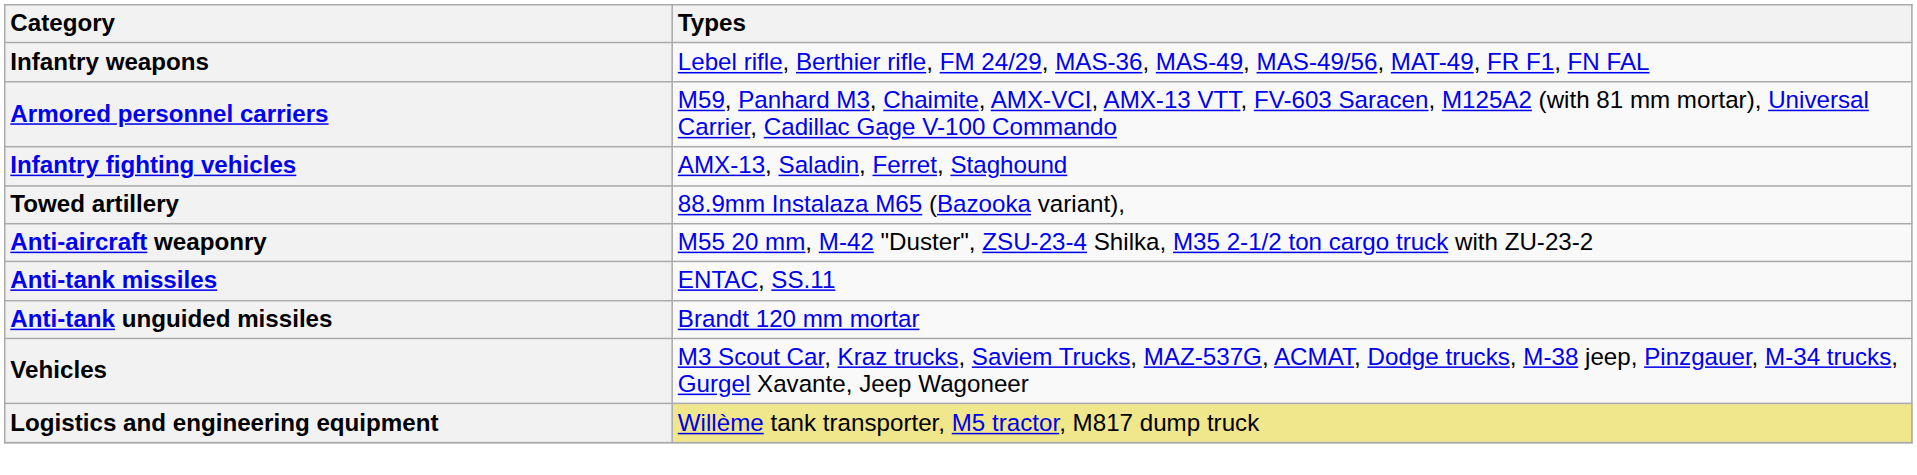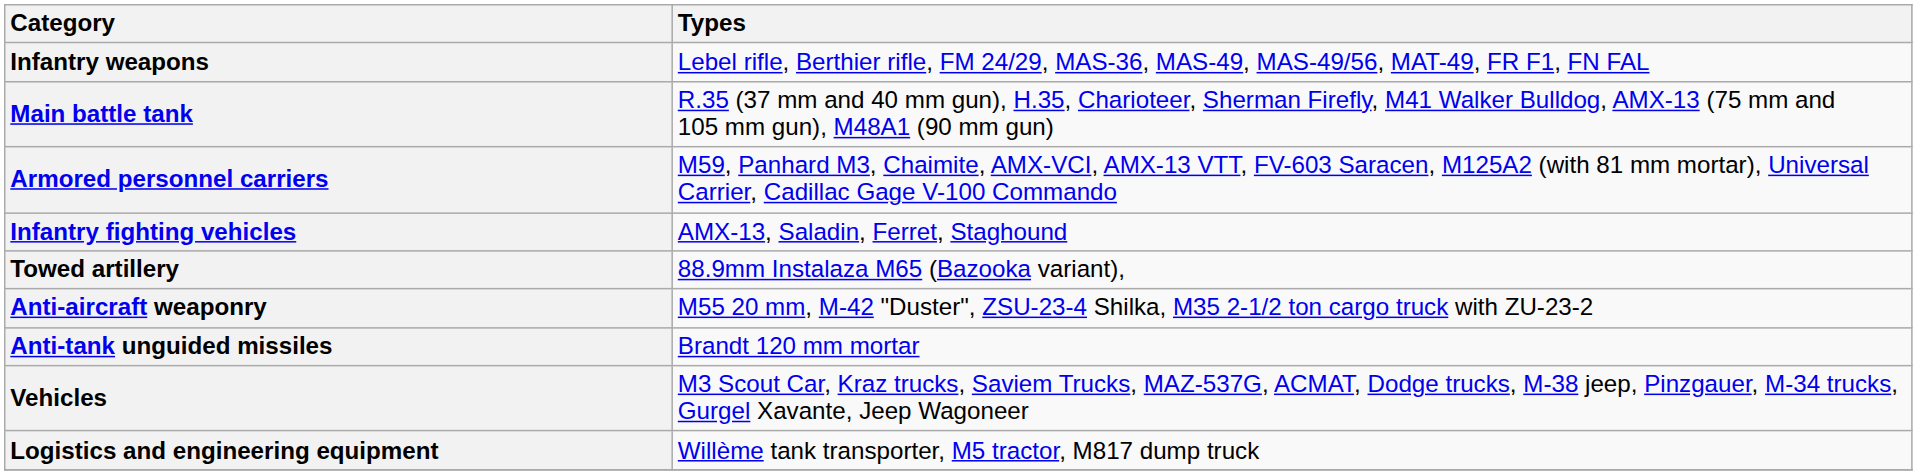+ row: (102, 113)
- row: (114, 280)
(969, 422) khaki background -> (969, 450) no background
